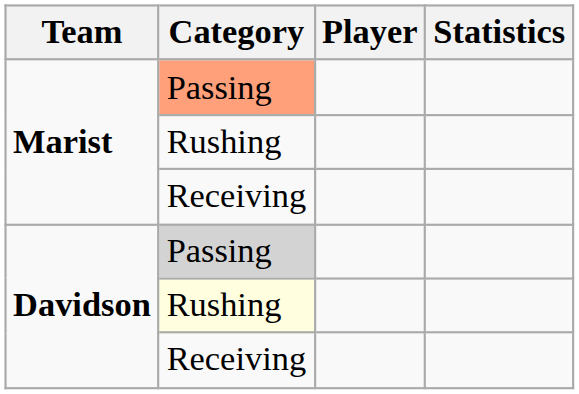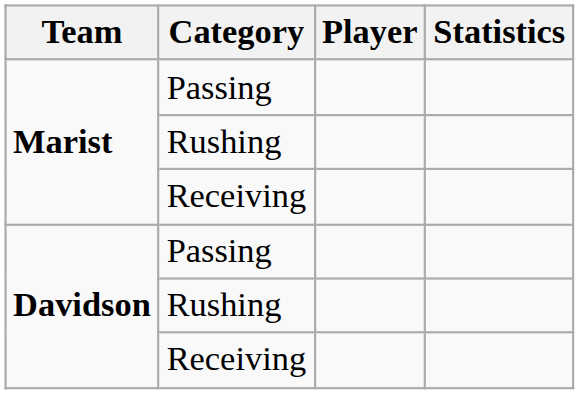(219, 86) lightsalmon background -> (219, 86) no background
(219, 250) lightgrey background -> (219, 250) no background
(224, 304) lightyellow background -> (224, 304) no background
